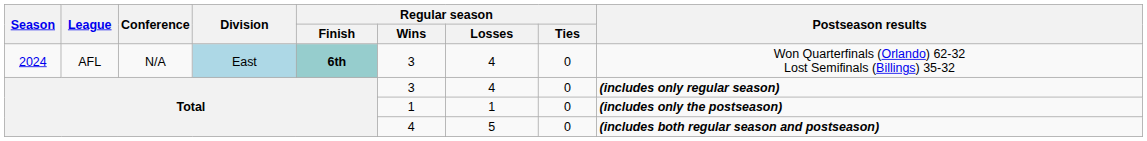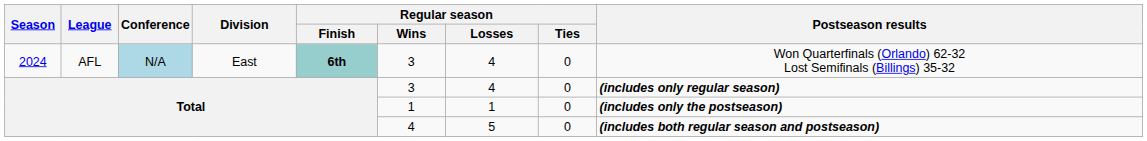(155, 61) no background -> (155, 61) lightblue background
(244, 61) lightblue background -> (244, 61) no background
